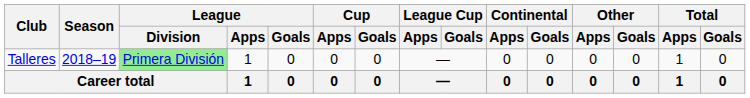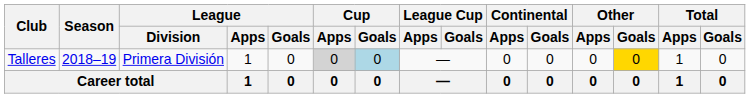(173, 59) lightgreen background -> (173, 59) no background
(334, 59) no background -> (334, 59) lightgrey background
(377, 59) no background -> (377, 59) lightblue background
(636, 59) no background -> (636, 59) gold background
